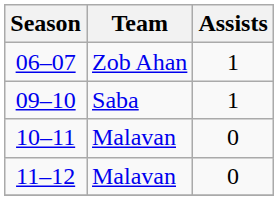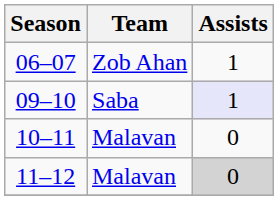(233, 99) no background -> (233, 99) lavender background
(233, 175) no background -> (233, 175) lightgrey background
